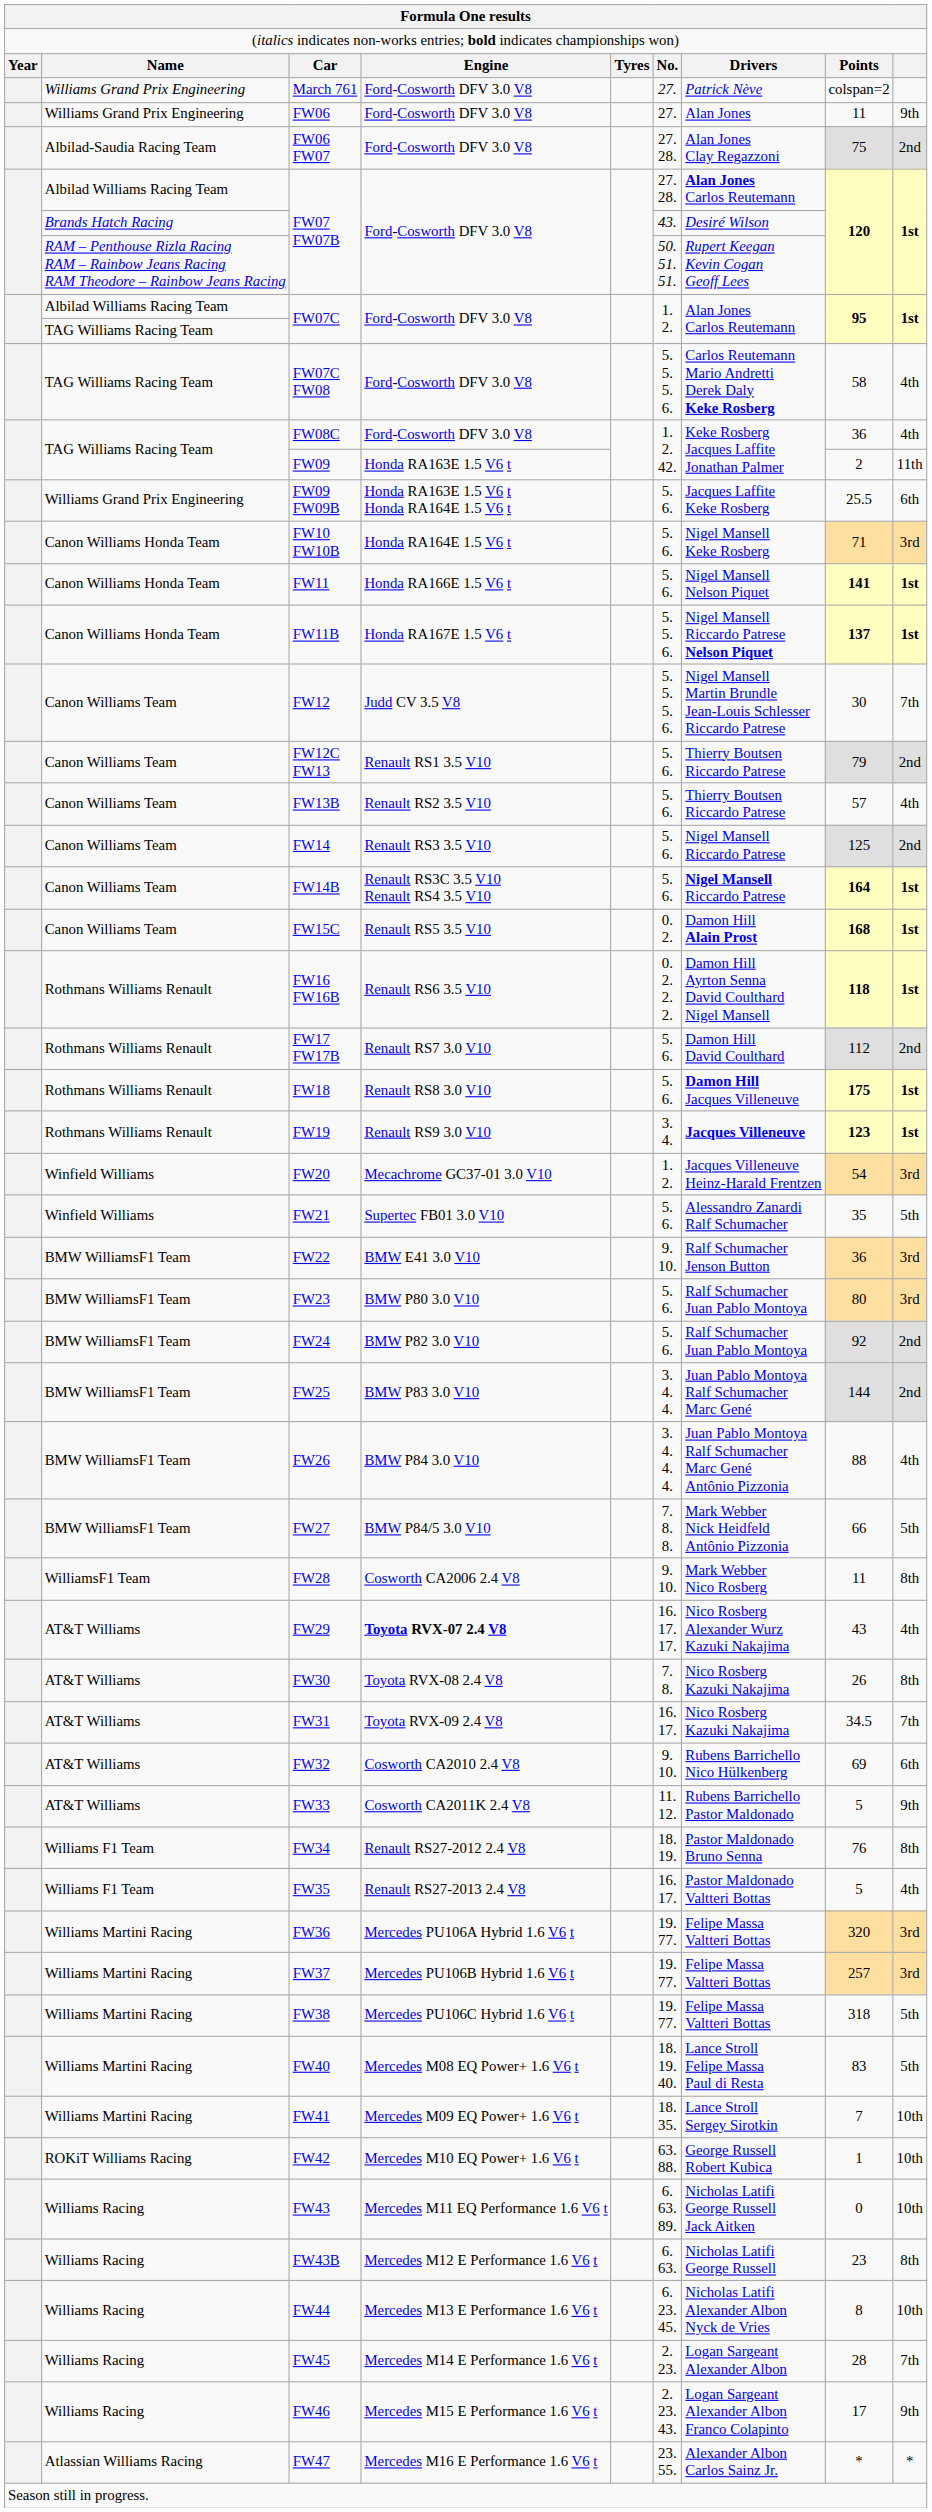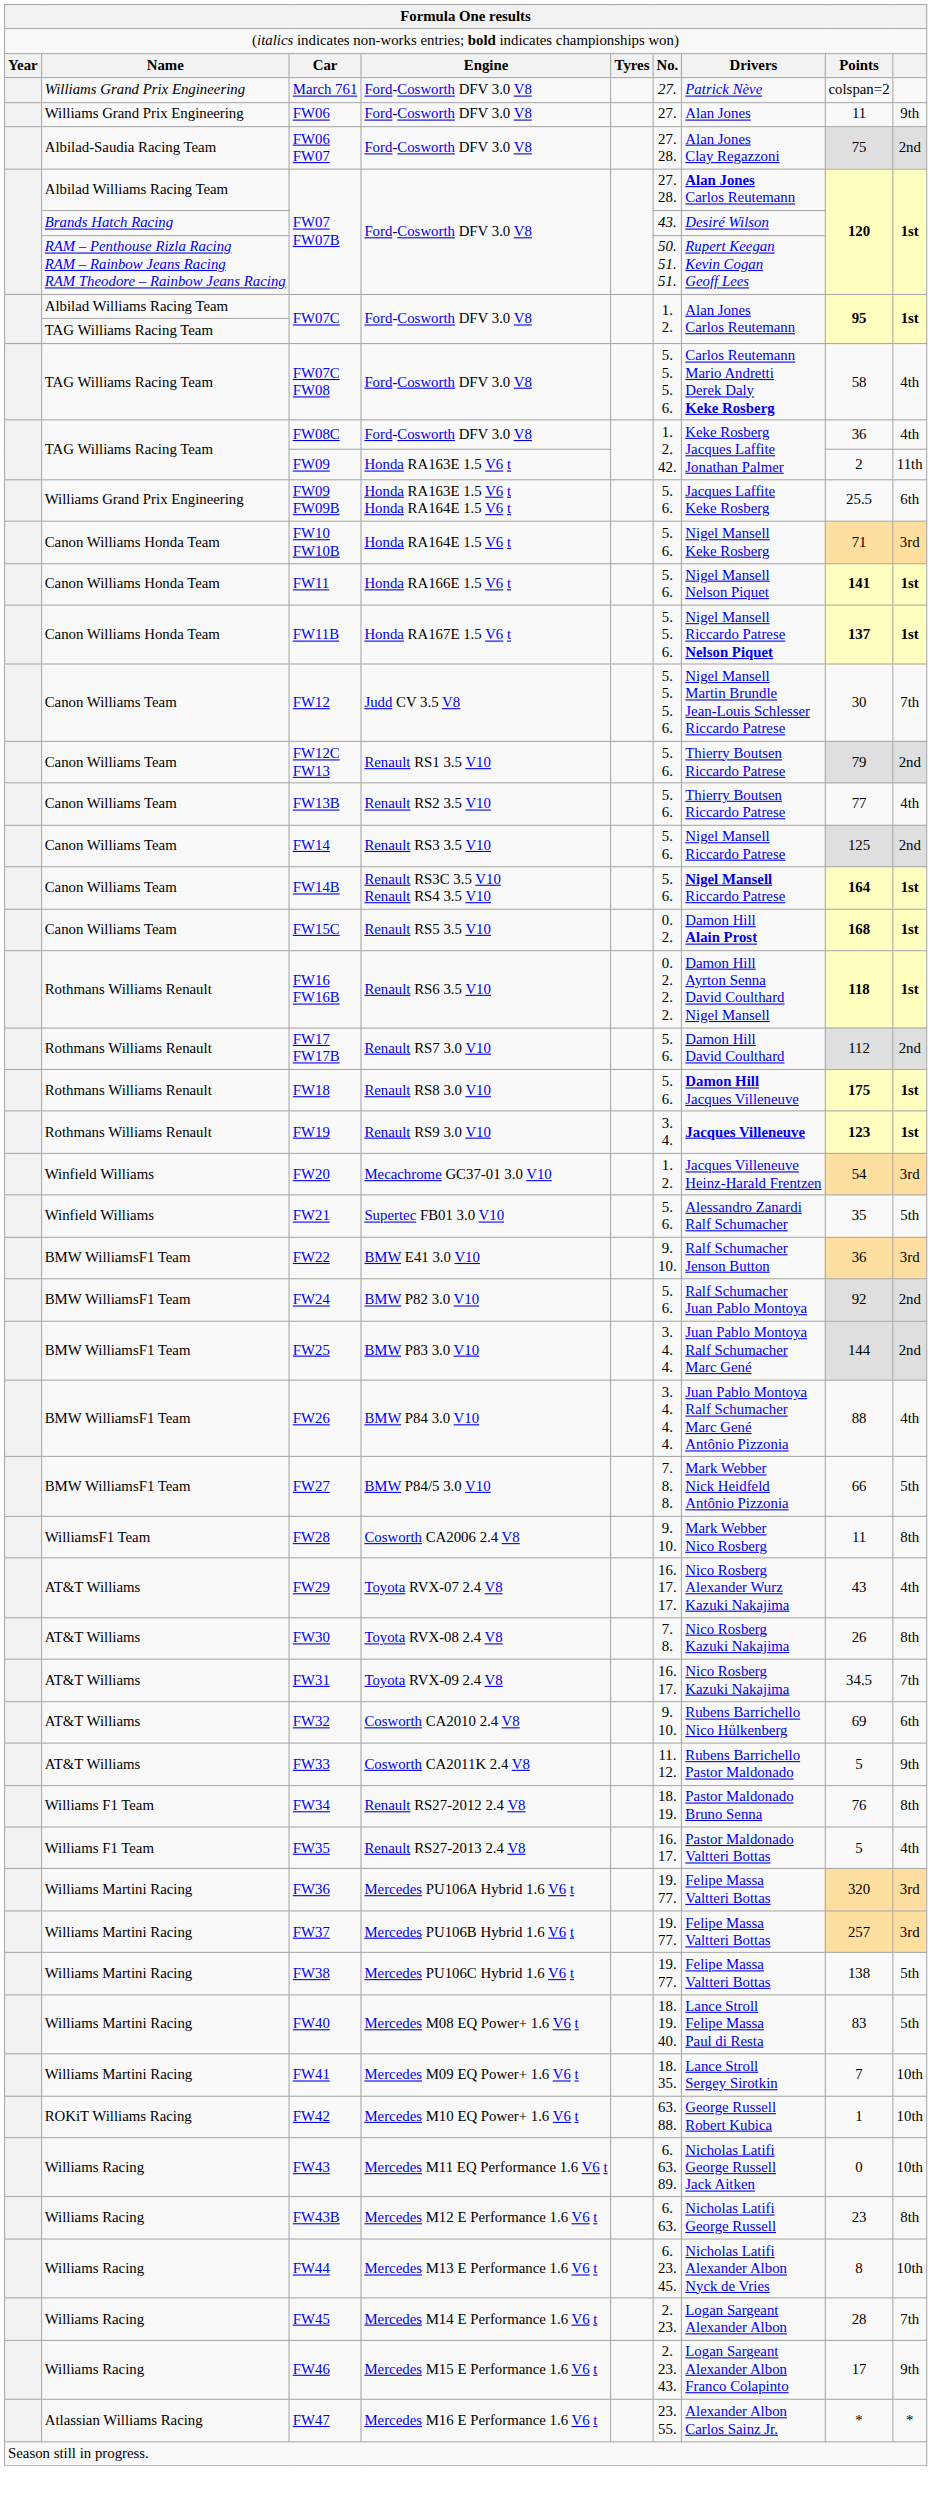(859, 803) 57 -> (859, 803) 77
- row: (118, 1299)
(435, 1629) bold -> (434, 1587) normal
(859, 2015) 318 -> (859, 1973) 138
